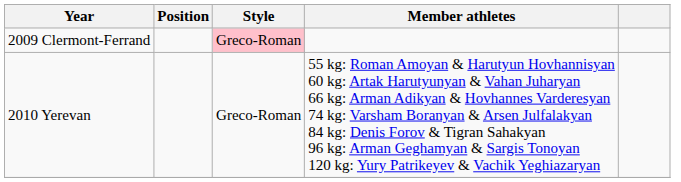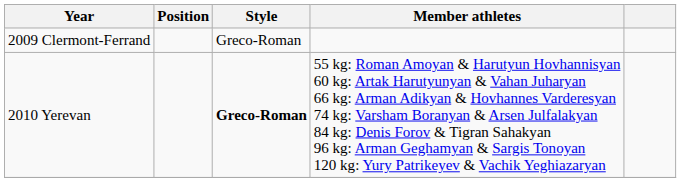(259, 40) pink background -> (259, 40) no background
(259, 114) normal -> (261, 114) bold
